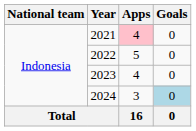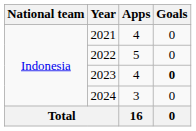(136, 34) pink background -> (136, 34) no background
(172, 75) normal -> (172, 75) bold
(172, 95) lightblue background -> (172, 95) no background
